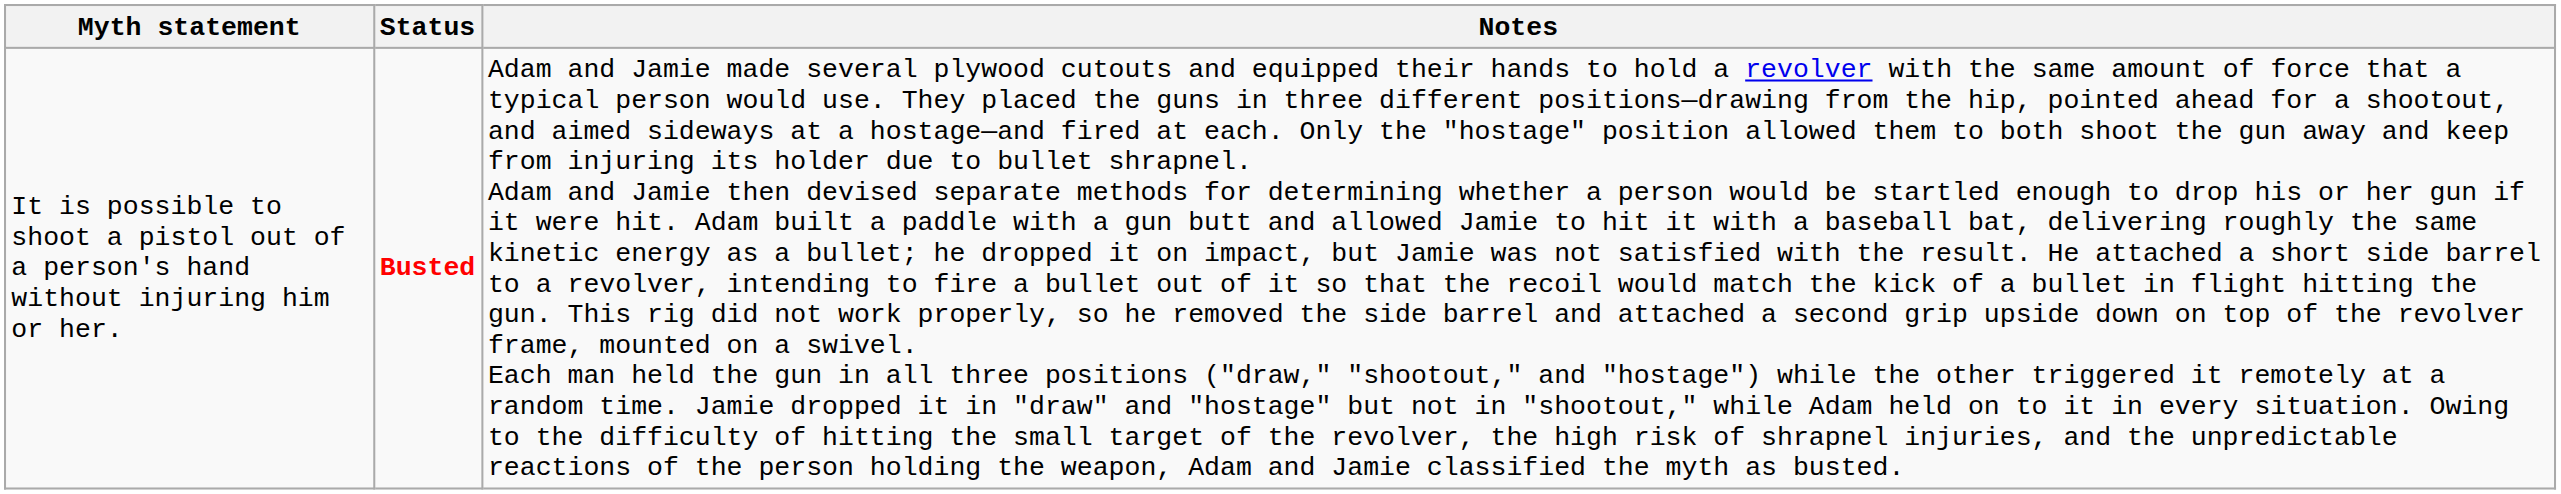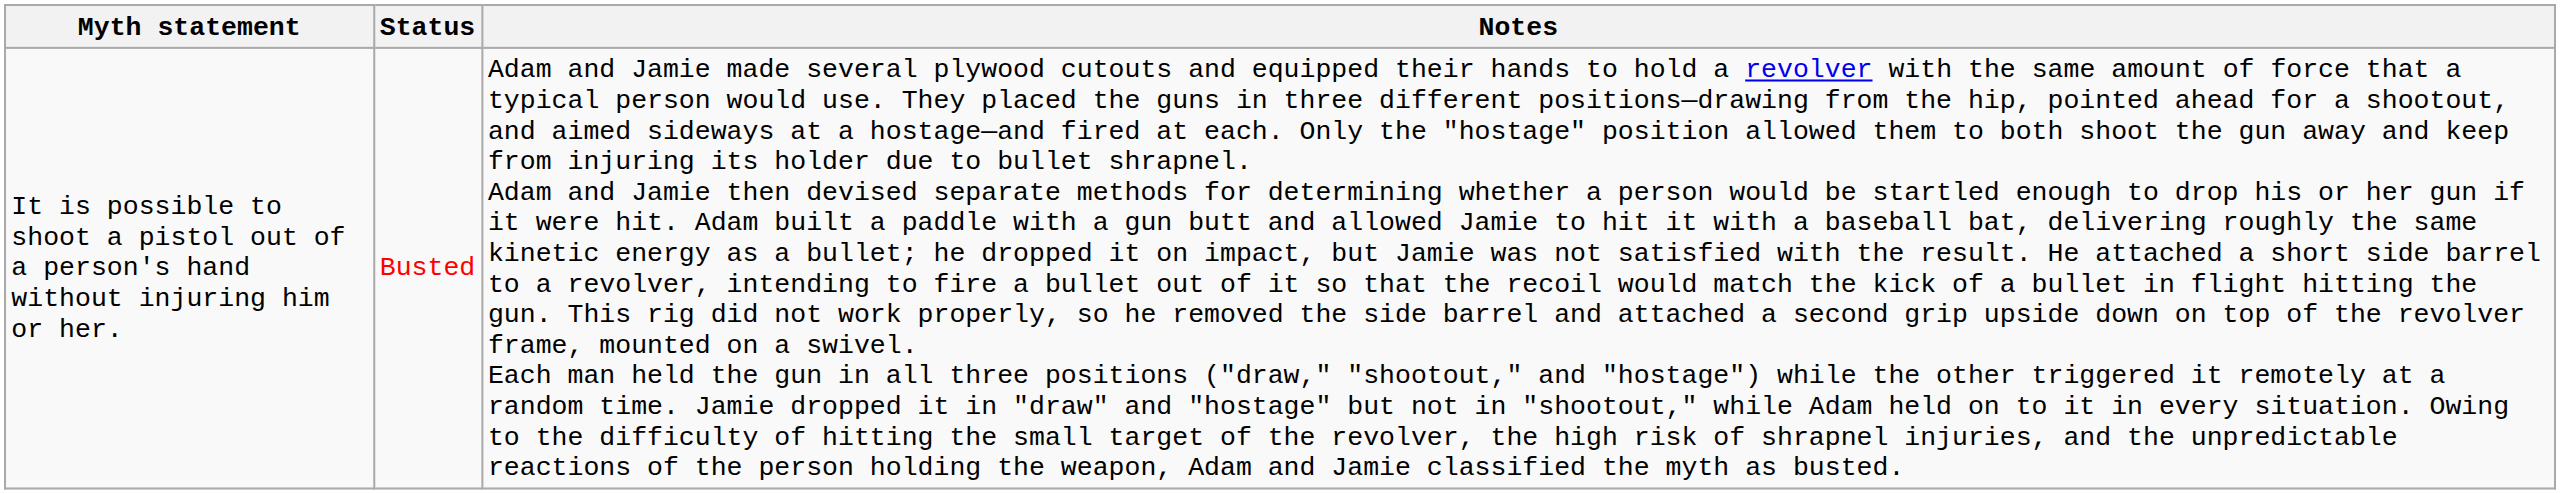(428, 269) bold -> (428, 269) normal
